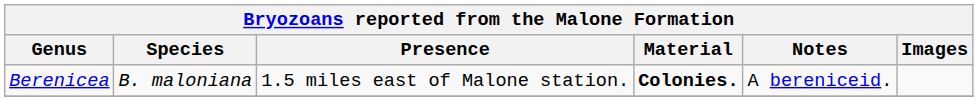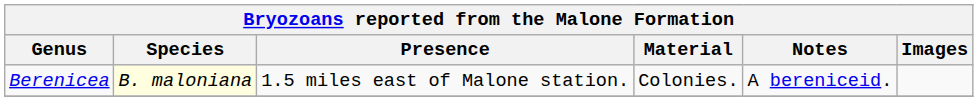(185, 80) no background -> (185, 80) lightyellow background
(688, 80) bold -> (688, 80) normal
